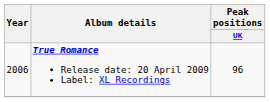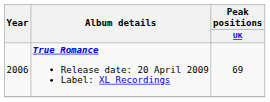(238, 70) 96 -> (238, 70) 69
